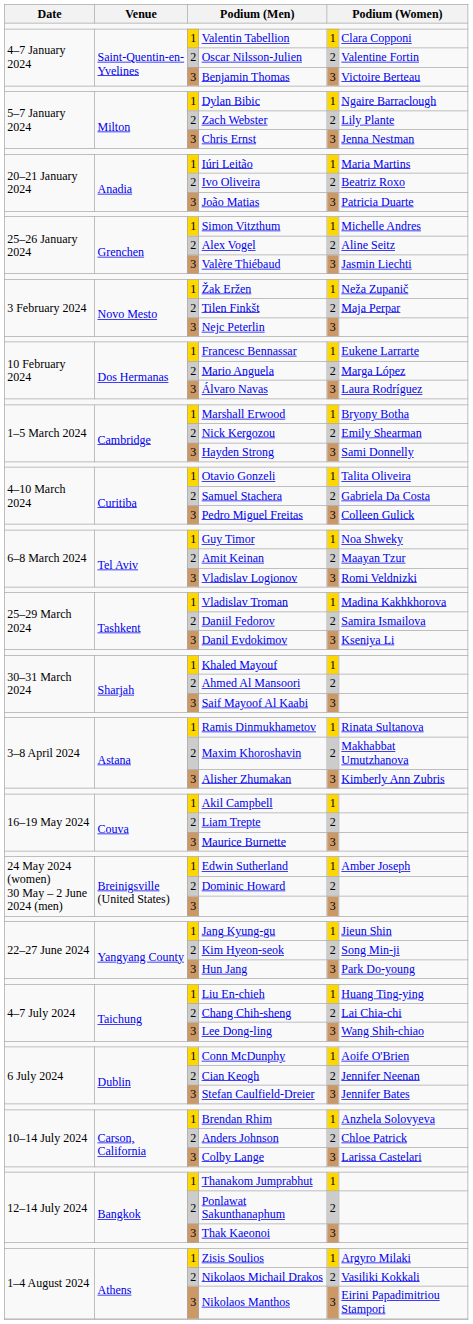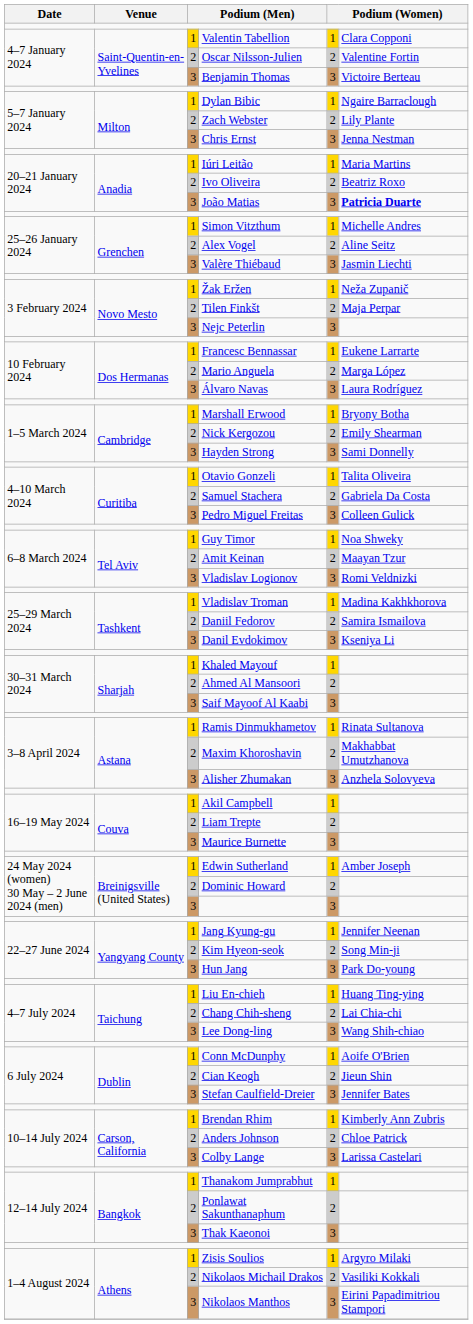(378, 201) normal -> (381, 201) bold
(393, 779) Kimberly Ann Zubris -> (388, 779) Anzhela Solovyeva
(367, 931) Jieun Shin -> (381, 931) Jennifer Neenan
(381, 1075) Jennifer Neenan -> (367, 1075) Jieun Shin
(388, 1119) Anzhela Solovyeva -> (393, 1119) Kimberly Ann Zubris
